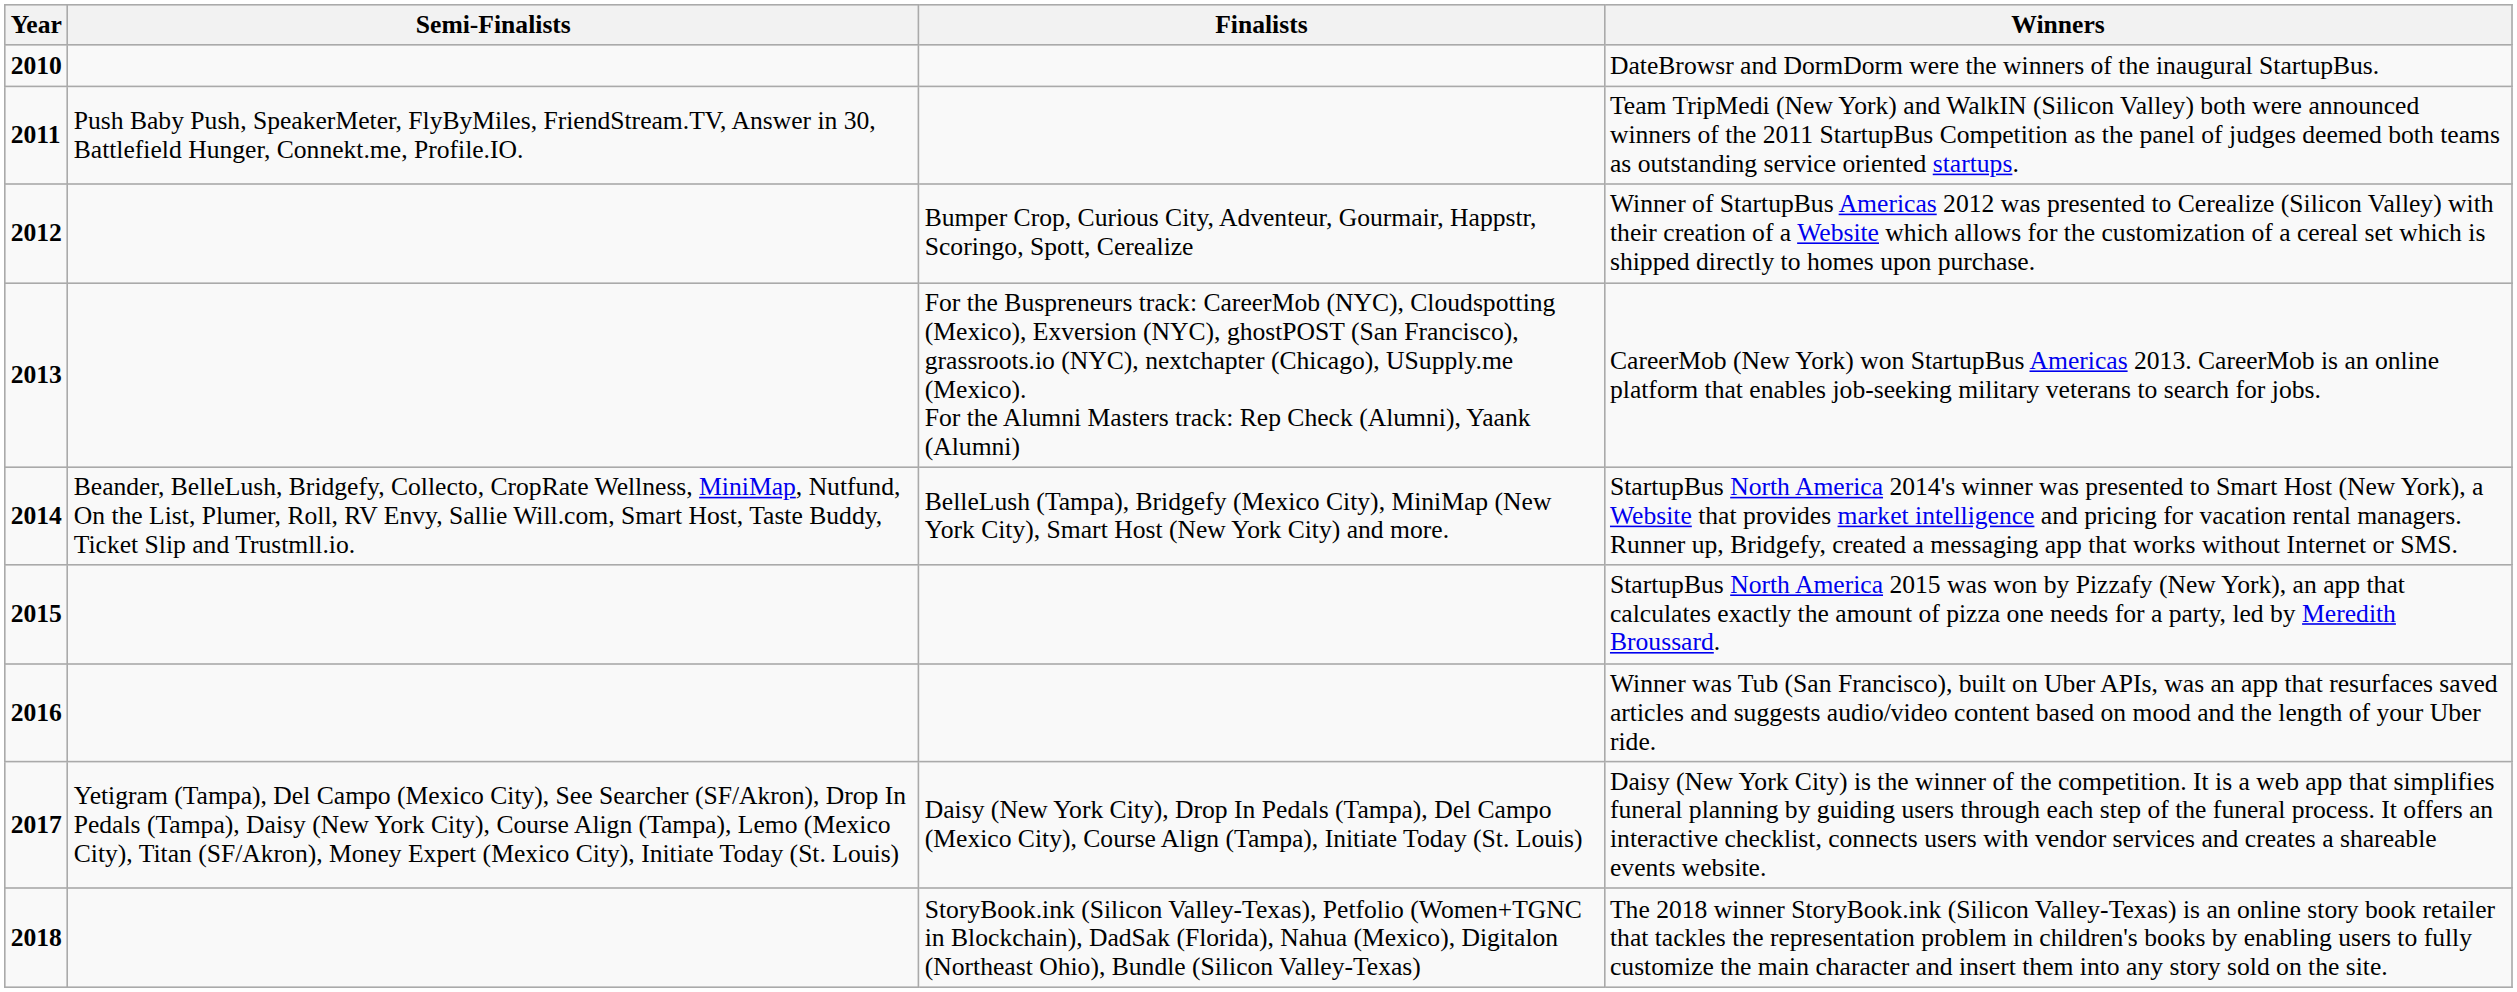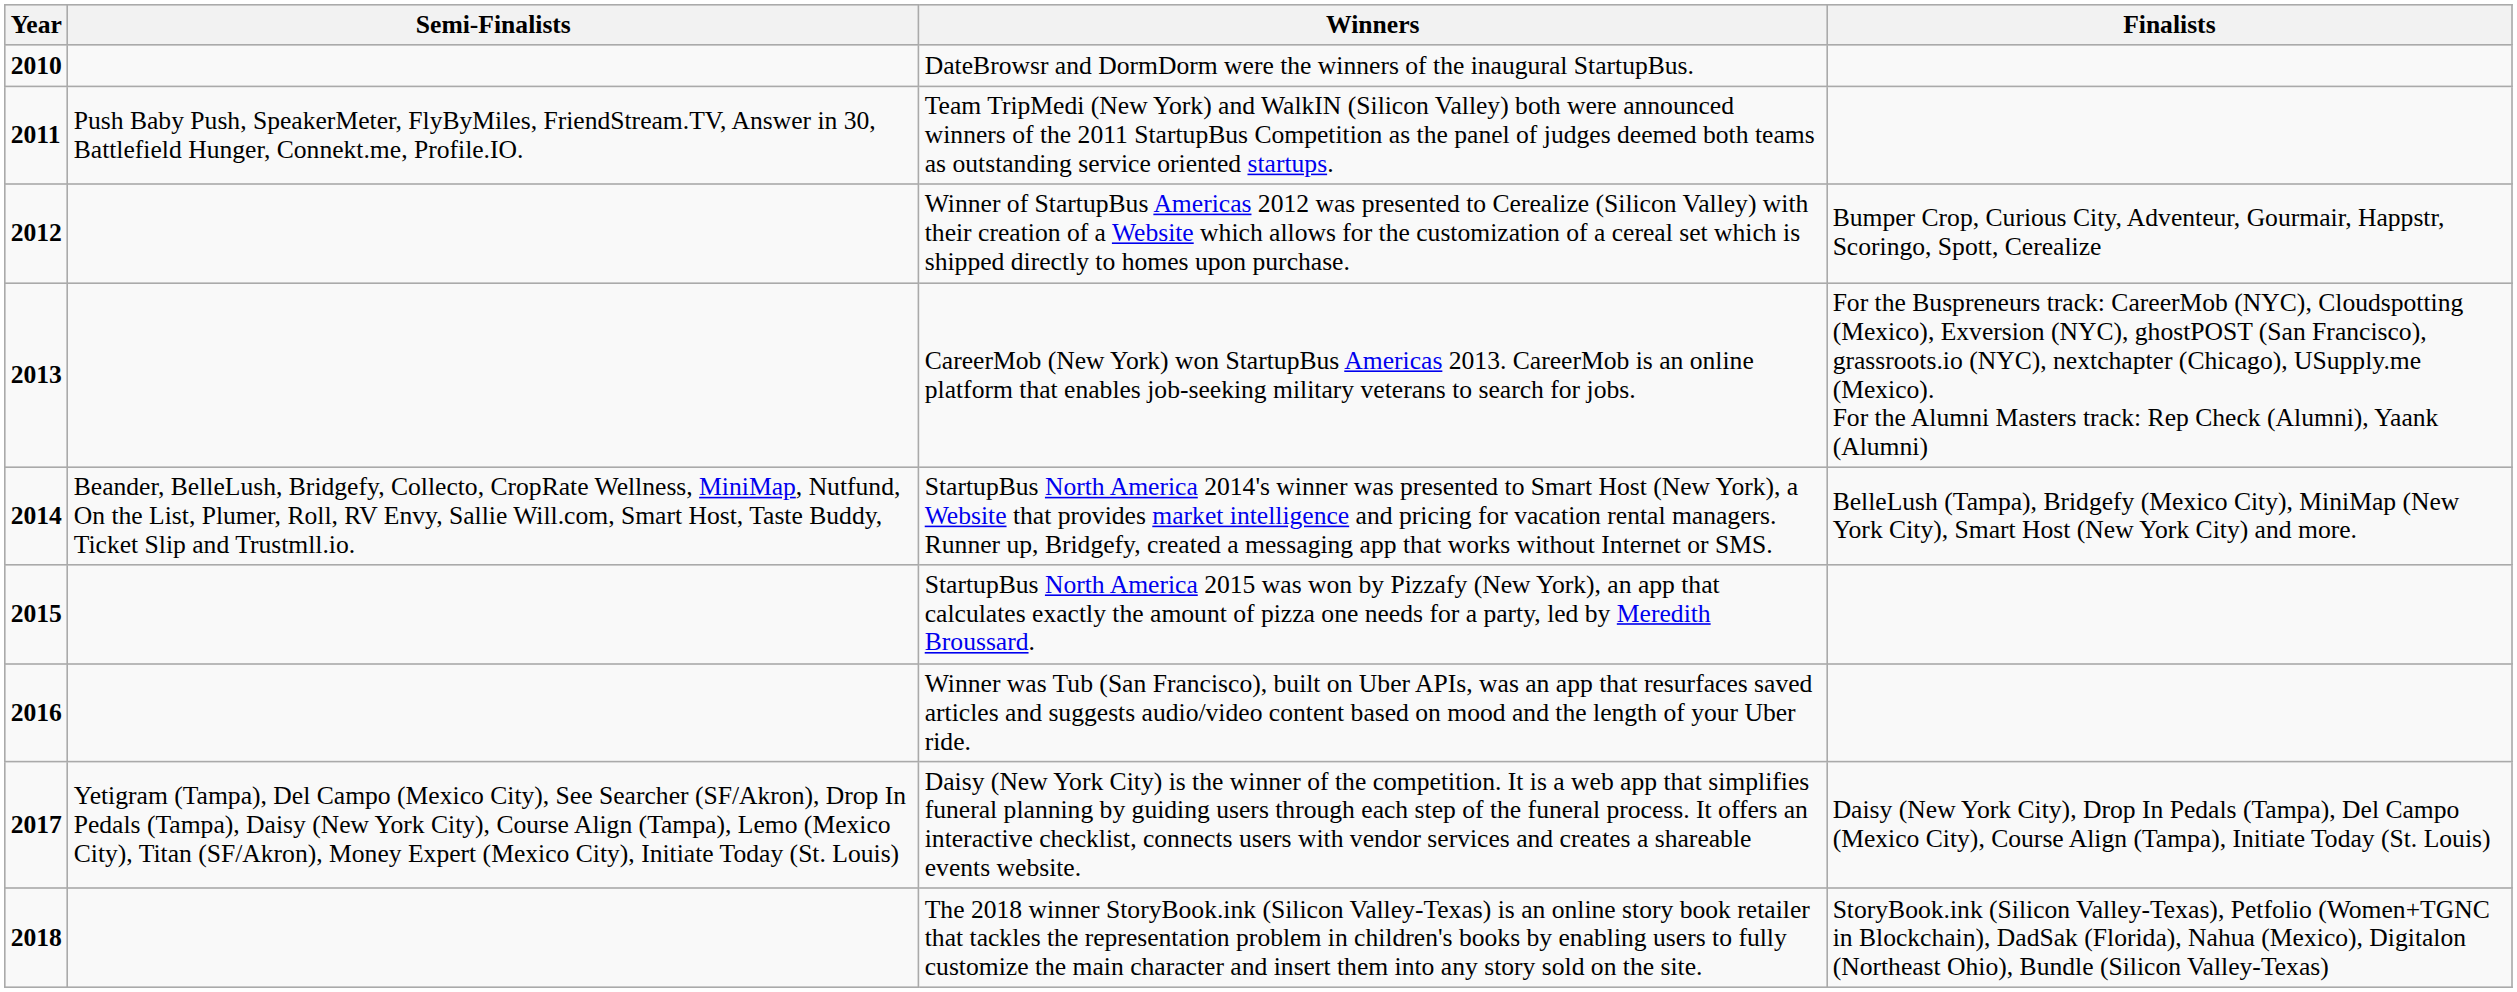columns swapped: (1261, 24) <-> (2058, 24)
